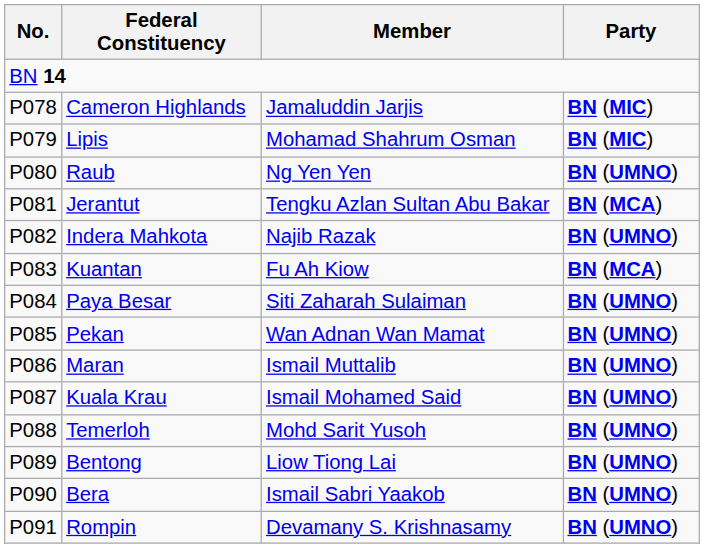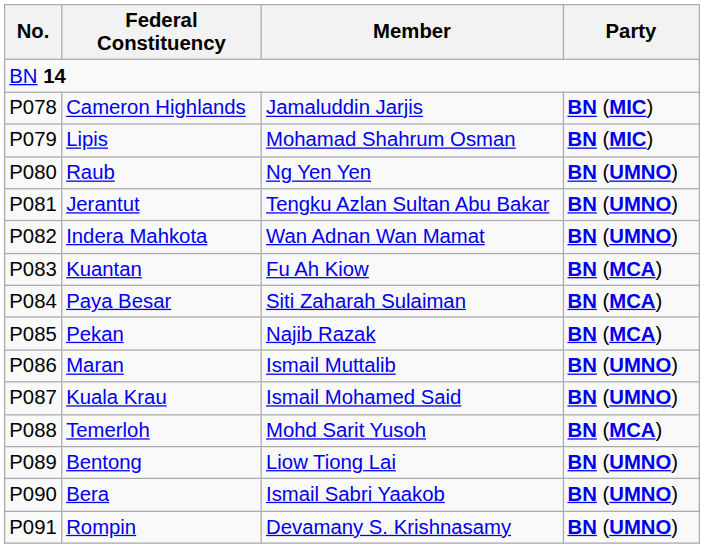(615, 204) BN (MCA) -> (623, 204) BN (UMNO)
(321, 236) Najib Razak -> (375, 236) Wan Adnan Wan Mamat
(623, 301) BN (UMNO) -> (615, 301) BN (MCA)
(375, 333) Wan Adnan Wan Mamat -> (321, 333) Najib Razak
(623, 333) BN (UMNO) -> (615, 333) BN (MCA)
(623, 430) BN (UMNO) -> (615, 430) BN (MCA)
